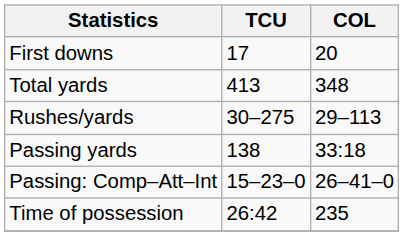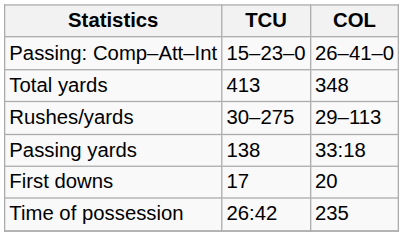rows swapped: (61, 53) <-> (113, 182)
